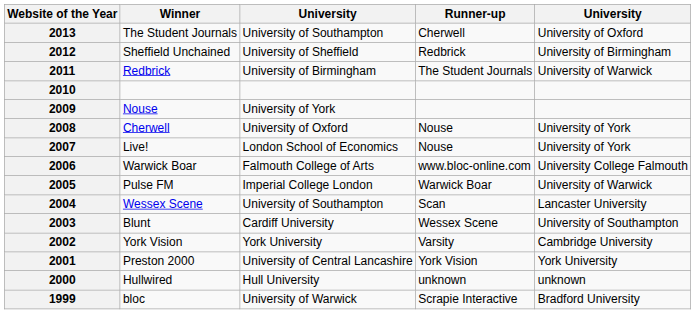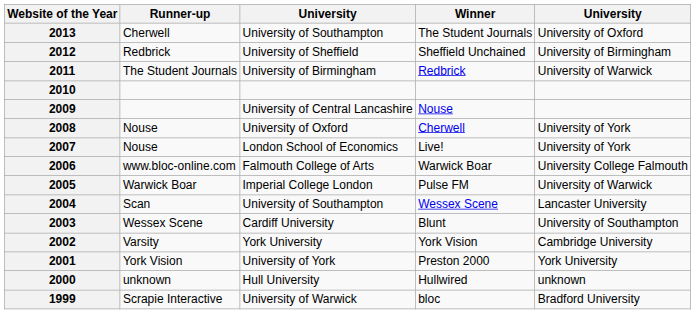columns swapped: (180, 14) <-> (475, 14)
(289, 109) University of York -> (328, 109) University of Central Lancashire
(328, 261) University of Central Lancashire -> (289, 261) University of York
